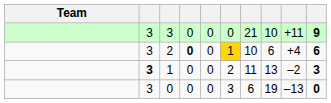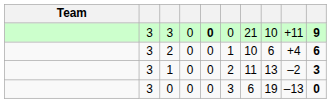(210, 32) normal -> (210, 32) bold
(190, 51) bold -> (190, 51) normal
(230, 51) gold background -> (230, 51) no background
(149, 70) bold -> (149, 70) normal
